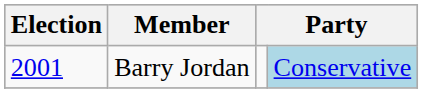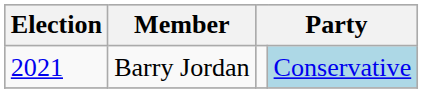(37, 66) 2001 -> (37, 66) 2021
